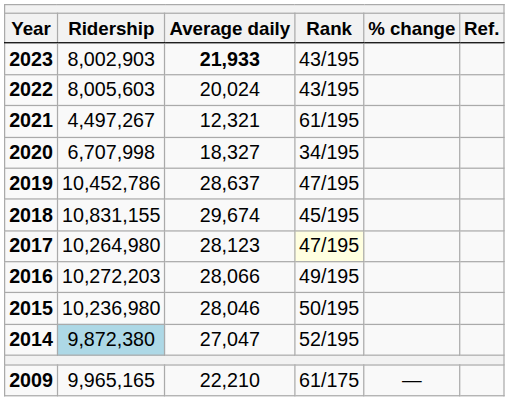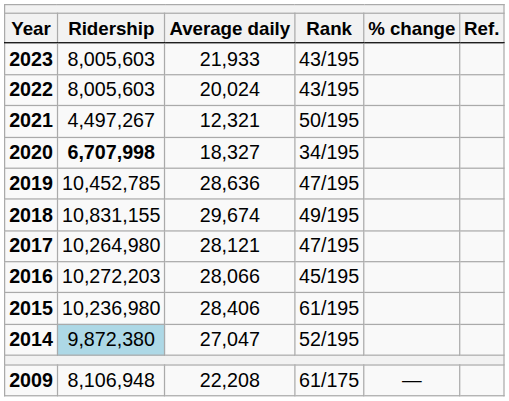(111, 58) 8,002,903 -> (111, 58) 8,005,603
(230, 58) bold -> (230, 58) normal
(329, 121) 61/195 -> (329, 121) 50/195
(111, 152) normal -> (111, 152) bold
(111, 183) 10,452,786 -> (111, 183) 10,452,785
(230, 183) 28,637 -> (230, 183) 28,636
(329, 214) 45/195 -> (329, 214) 49/195
(230, 246) 28,123 -> (230, 246) 28,121
(329, 246) lightyellow background -> (329, 246) no background
(329, 277) 49/195 -> (329, 277) 45/195
(230, 308) 28,046 -> (230, 308) 28,406
(329, 308) 50/195 -> (329, 308) 61/195
(111, 379) 9,965,165 -> (111, 379) 8,106,948
(230, 379) 22,210 -> (230, 379) 22,208
